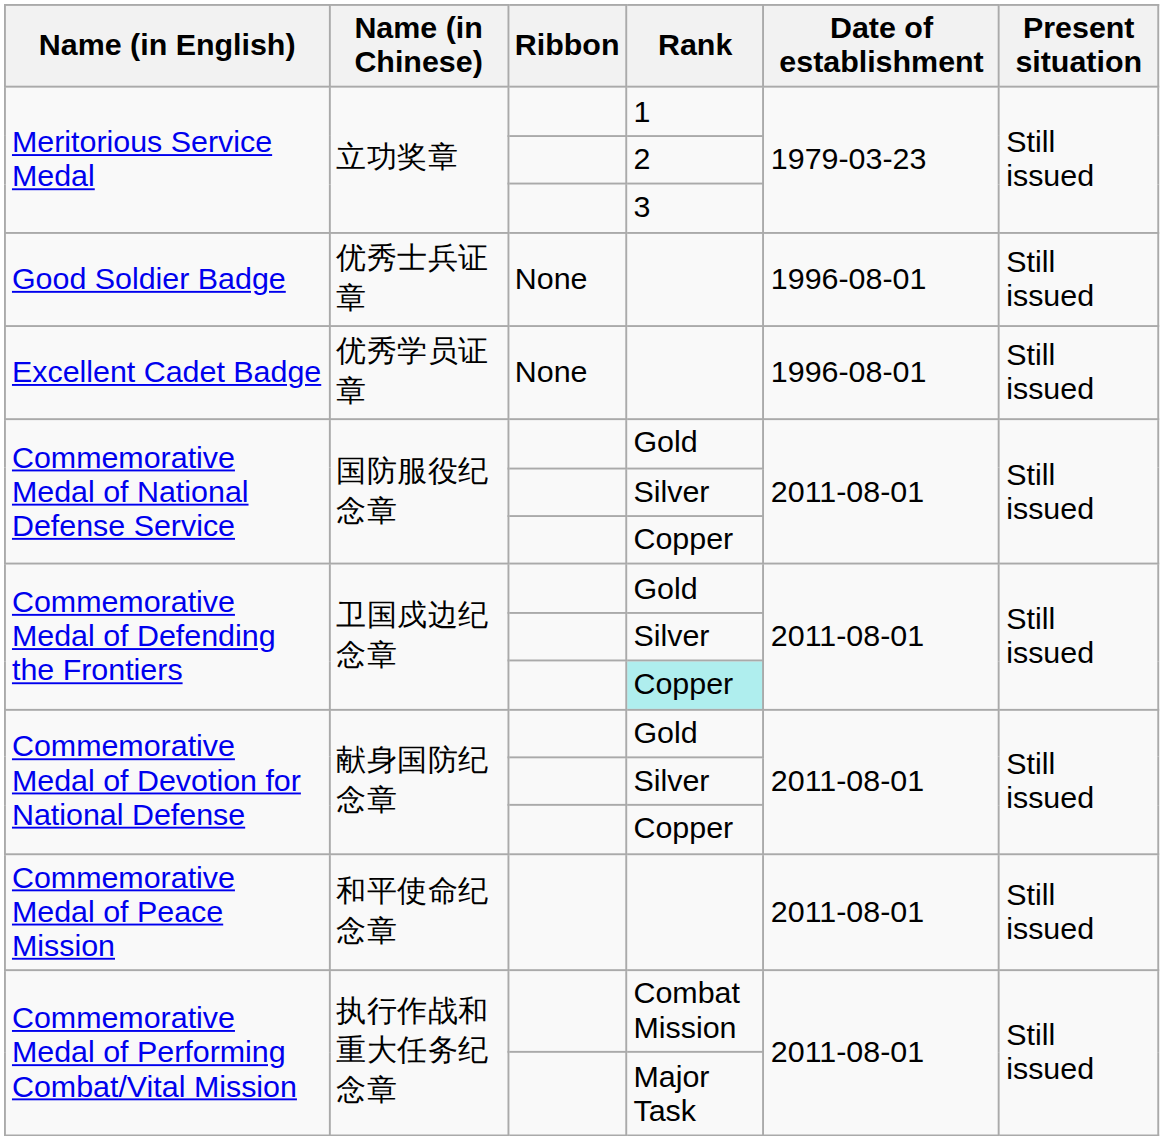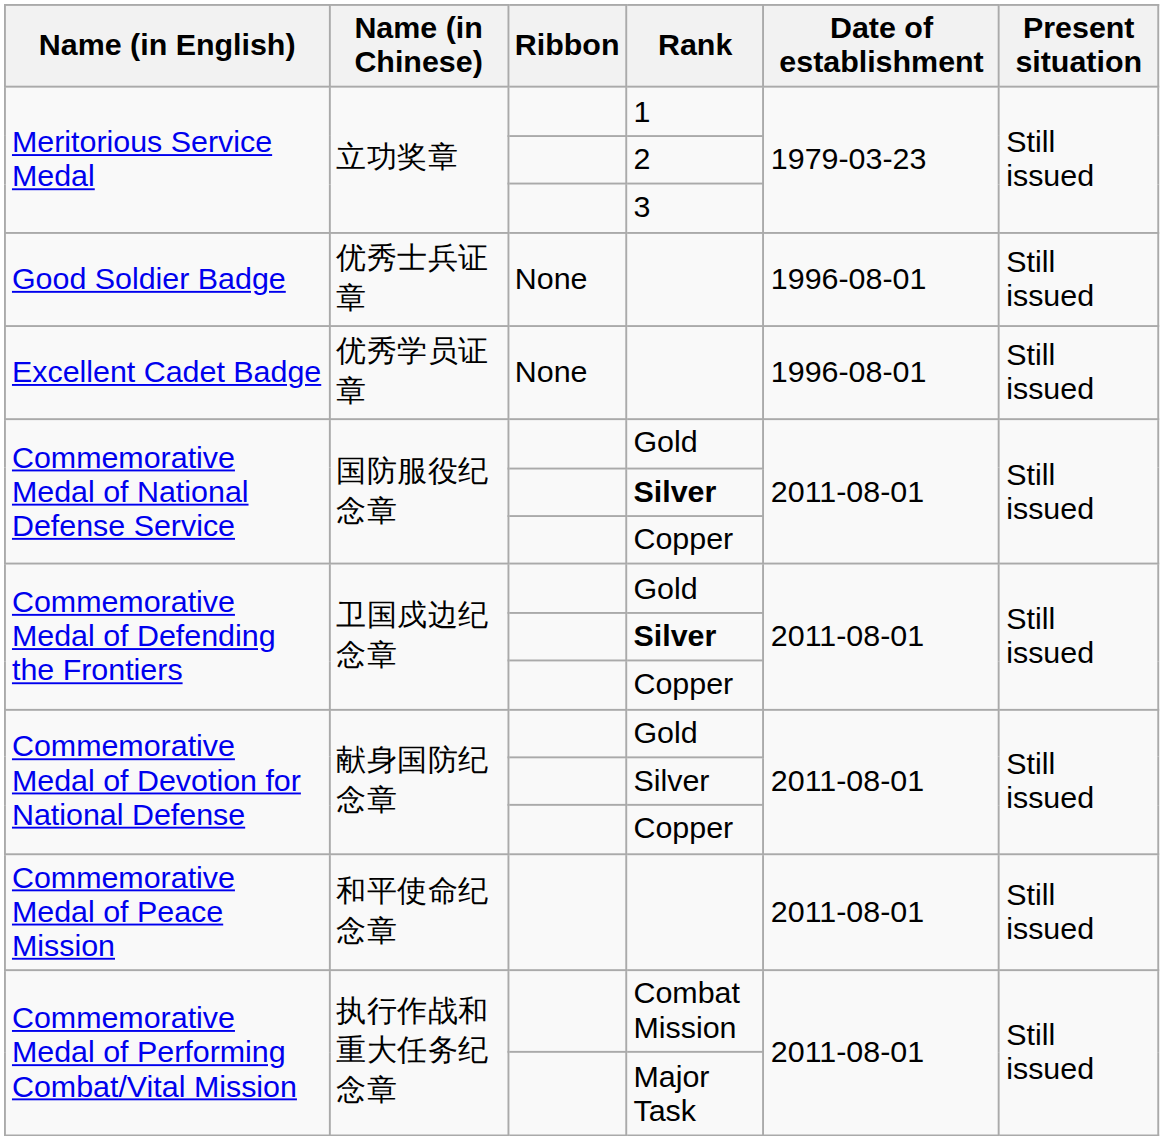(671, 491) normal -> (675, 491) bold
(671, 636) normal -> (675, 636) bold
(683, 684) paleturquoise background -> (683, 684) no background
